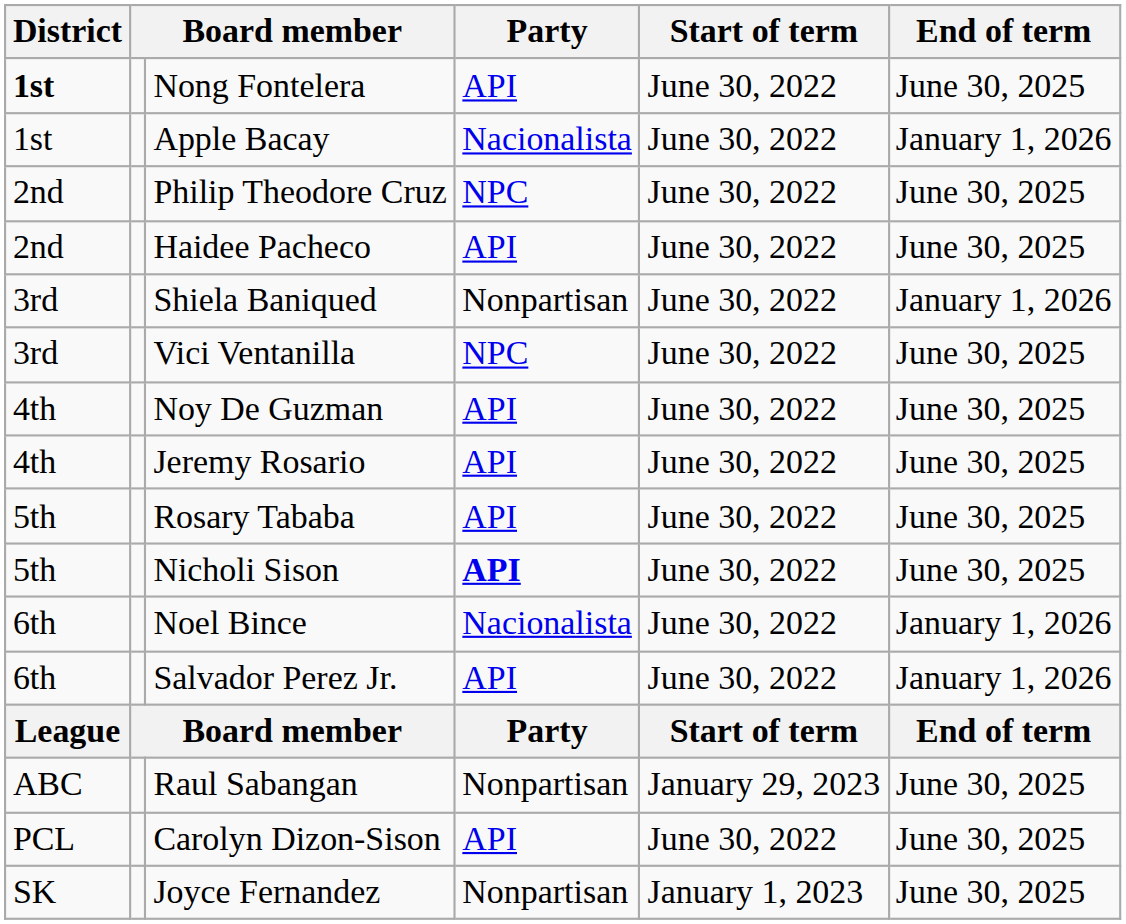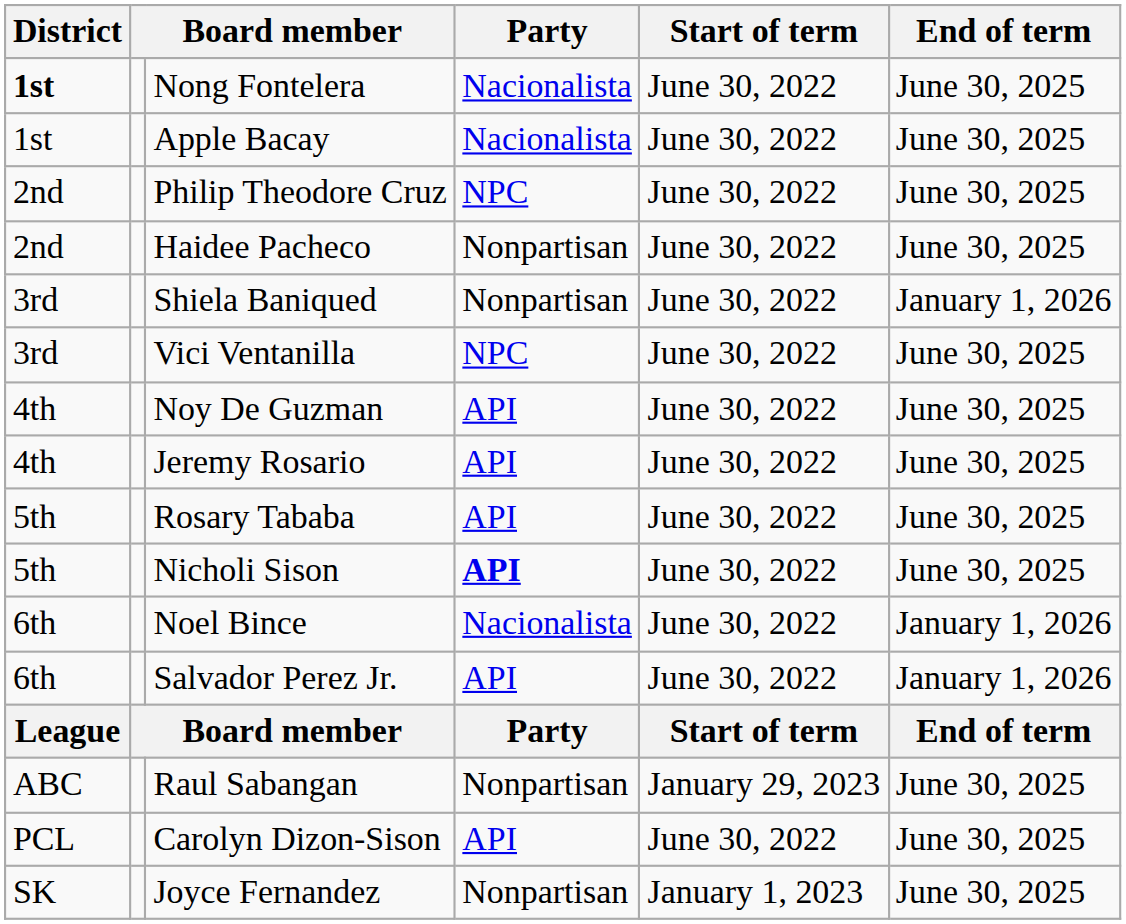(490, 85) API -> (547, 85) Nacionalista
(1004, 138) January 1, 2026 -> (991, 138) June 30, 2025
(490, 246) API -> (545, 246) Nonpartisan
